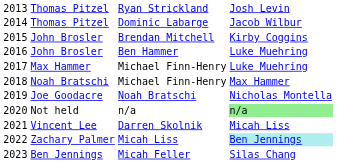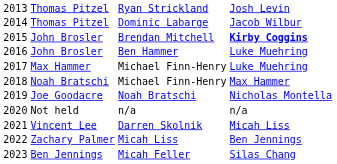(269, 37) normal -> (269, 37) bold
(239, 110) lightgreen background -> (239, 110) no background
(266, 140) paleturquoise background -> (266, 140) no background
